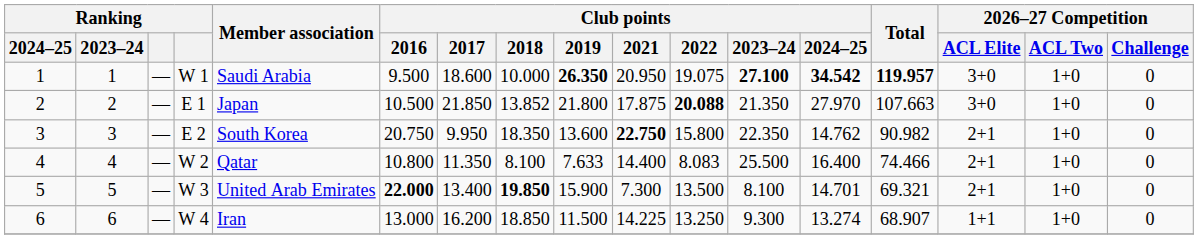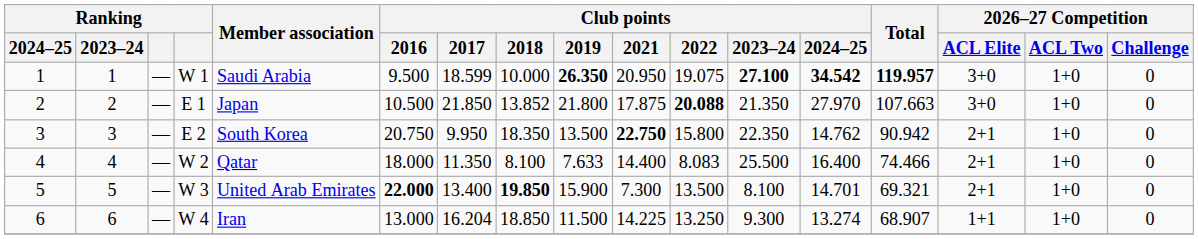(467, 76) 18.600 -> (467, 76) 18.599
(583, 133) 13.600 -> (583, 133) 13.500
(905, 133) 90.982 -> (905, 133) 90.942
(409, 162) 10.800 -> (409, 162) 18.000
(467, 219) 16.200 -> (467, 219) 16.204
